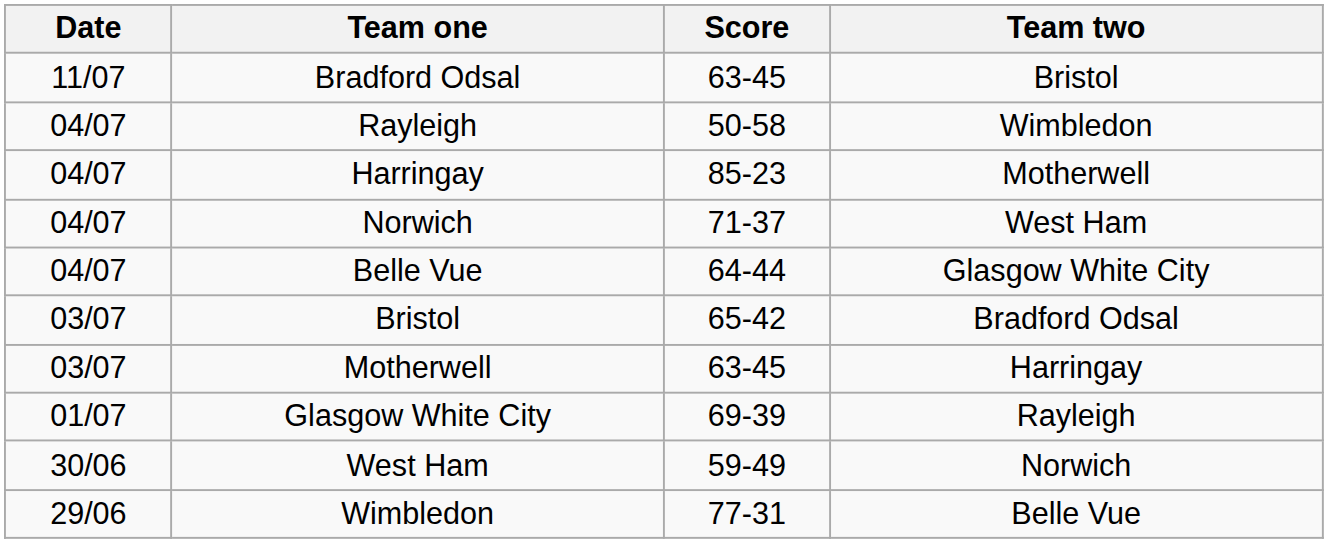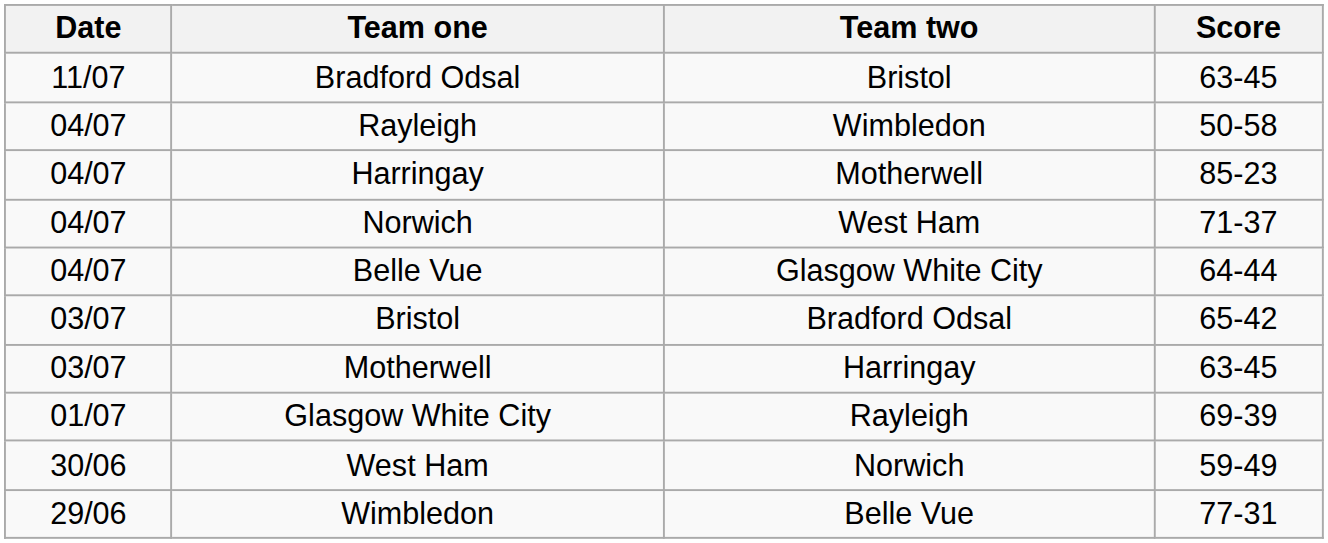columns swapped: (747, 28) <-> (1076, 28)
